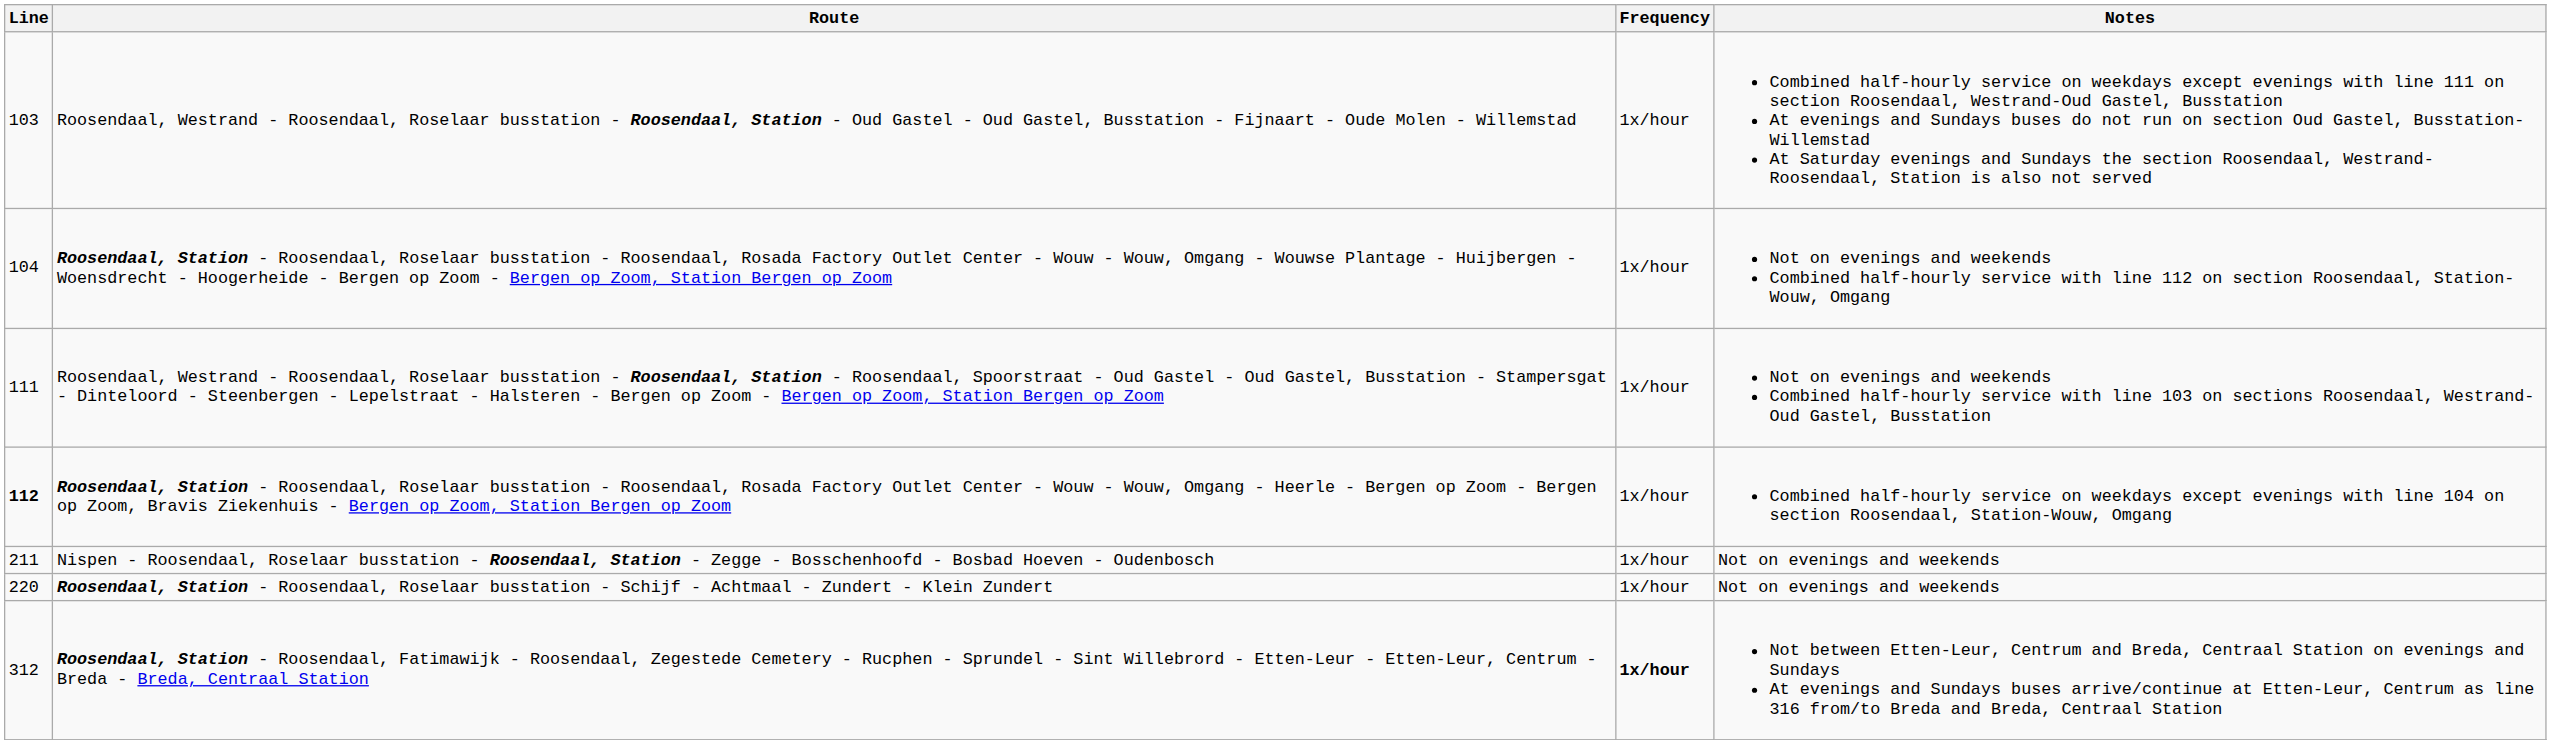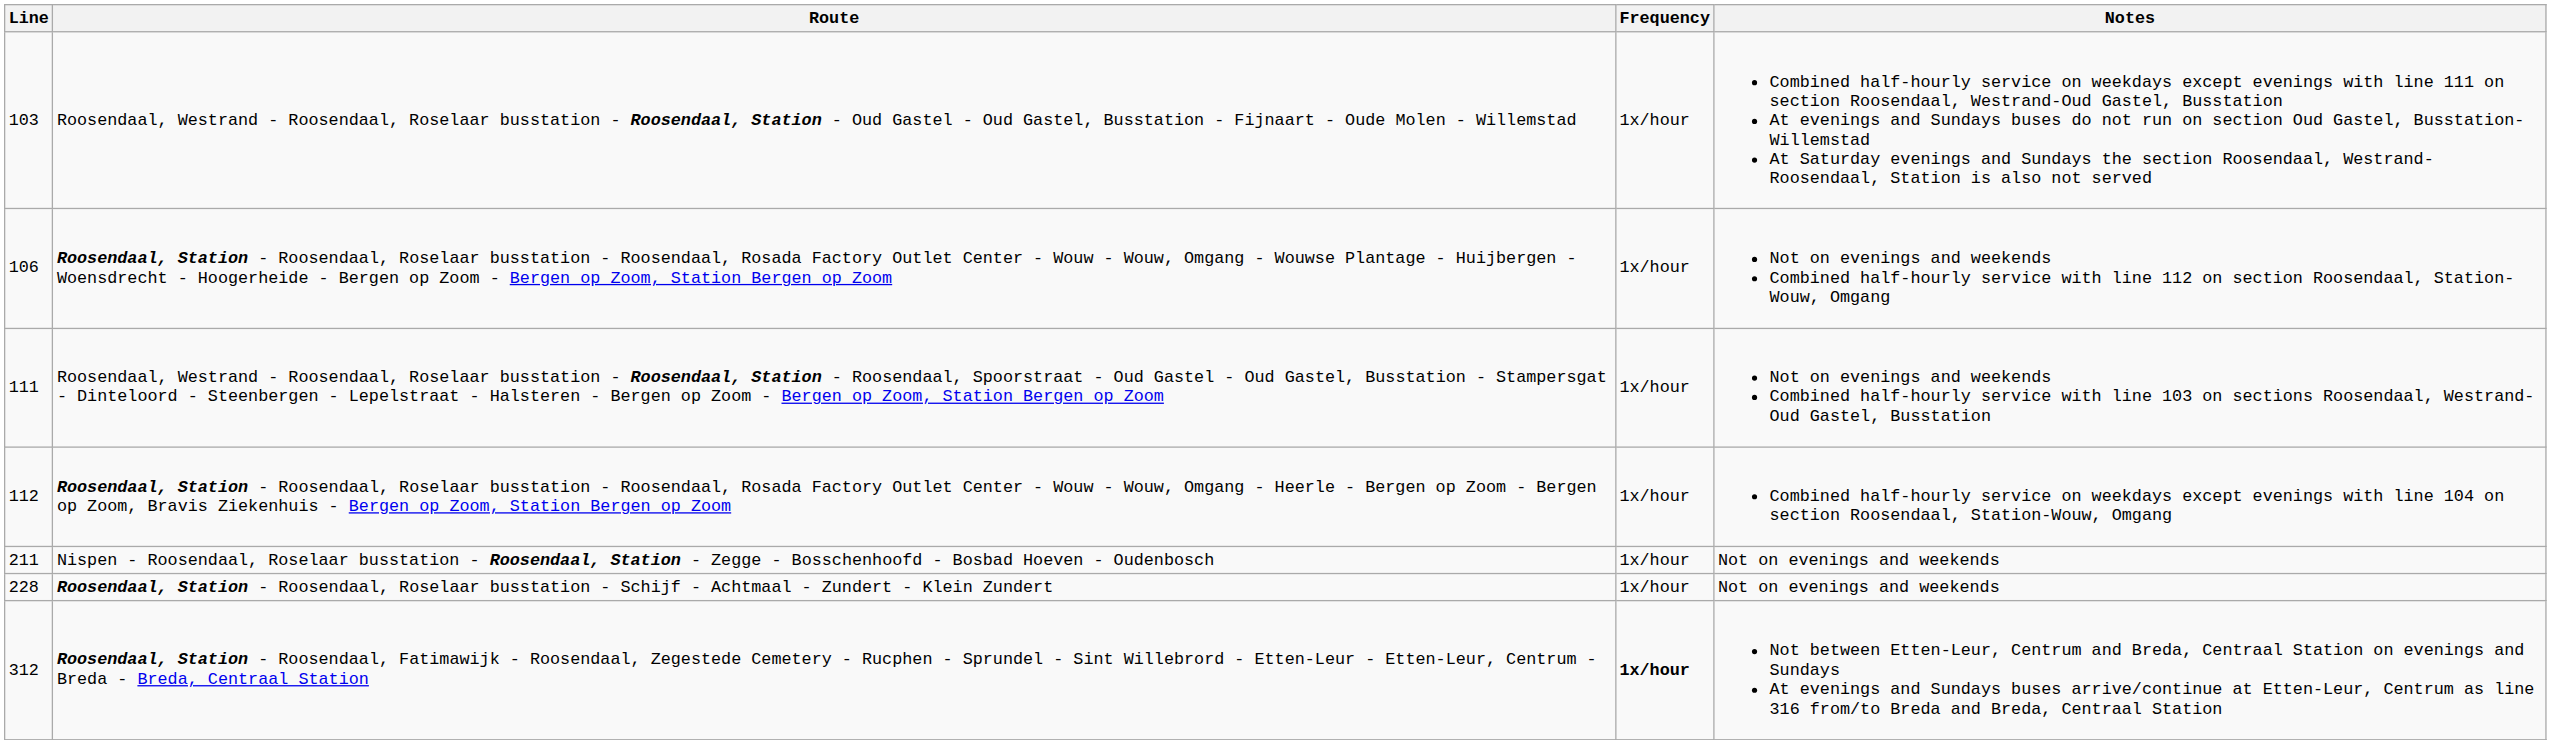(24, 268) 104 -> (24, 268) 106
(24, 497) bold -> (24, 497) normal
(24, 587) 220 -> (24, 587) 228
